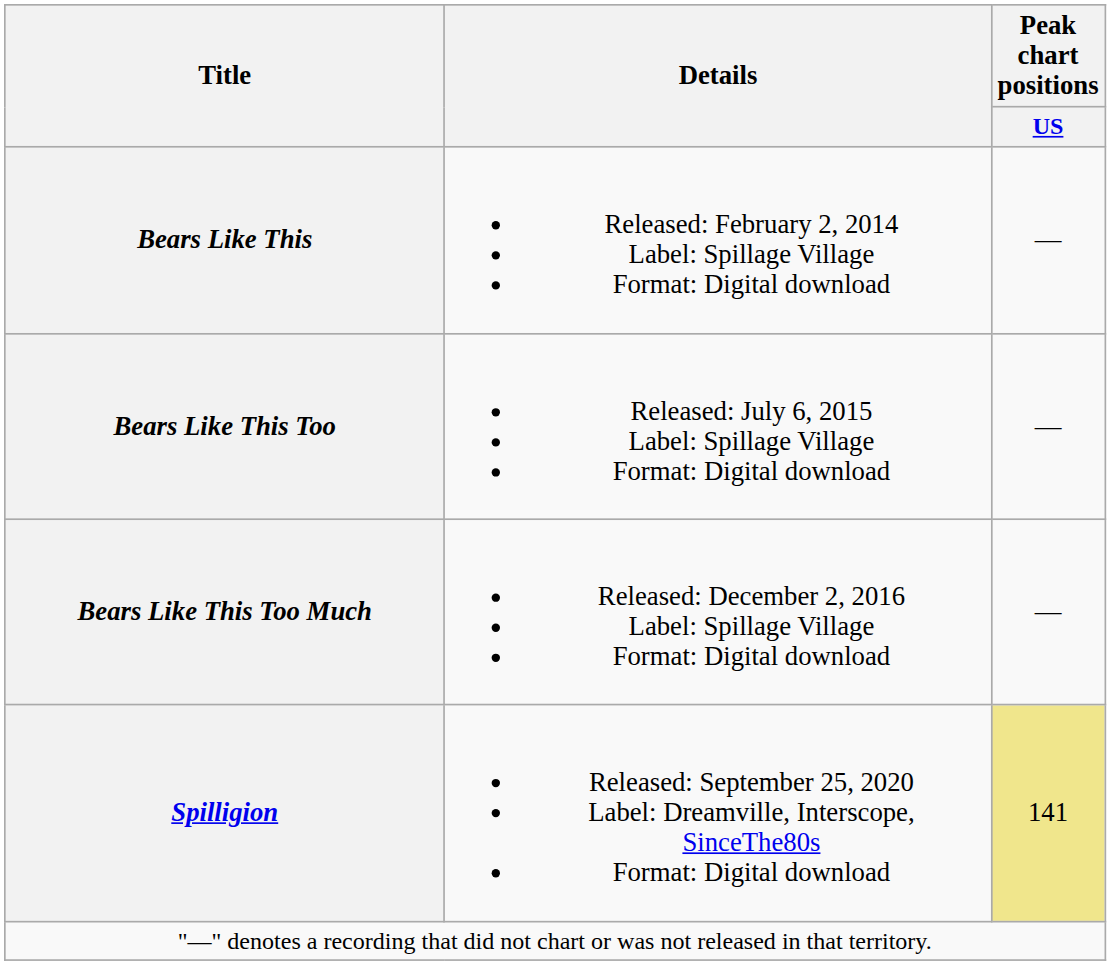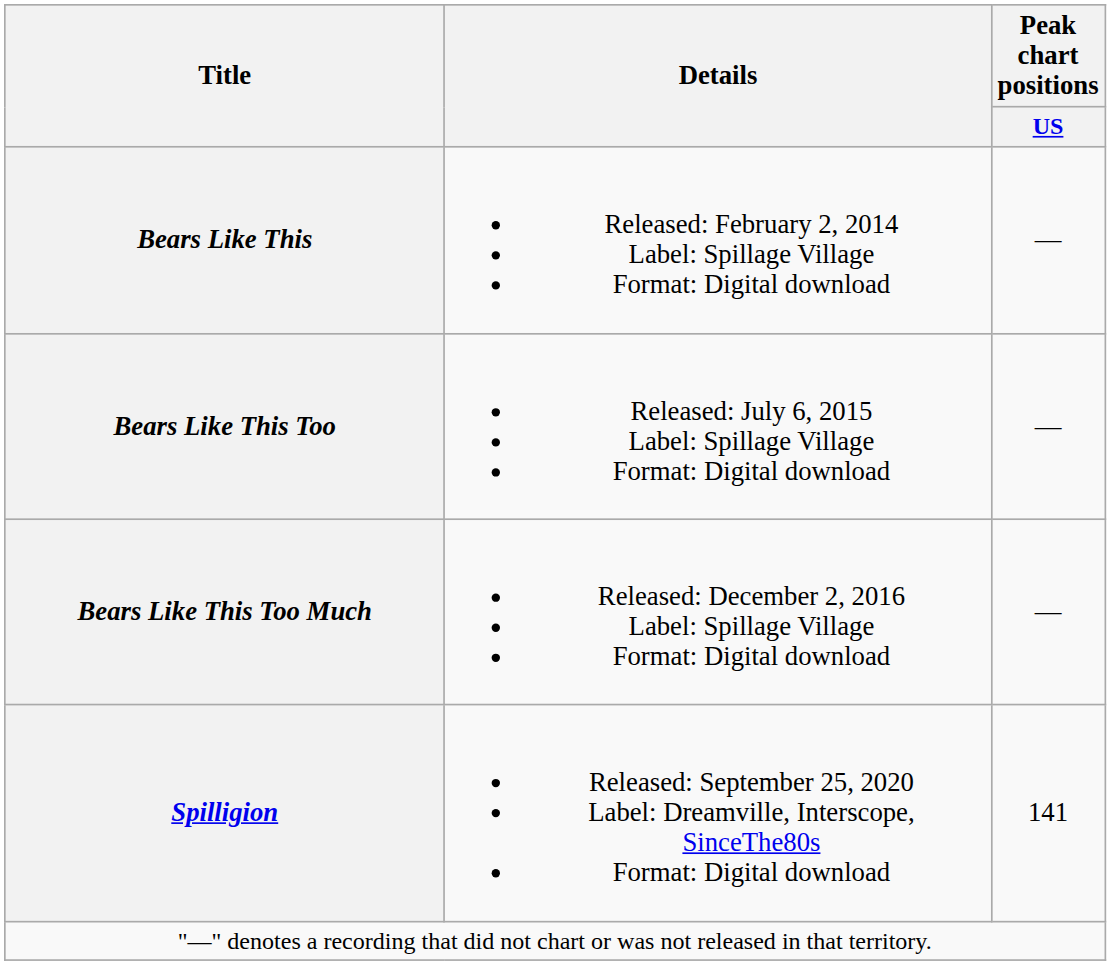(1048, 812) khaki background -> (1048, 812) no background
